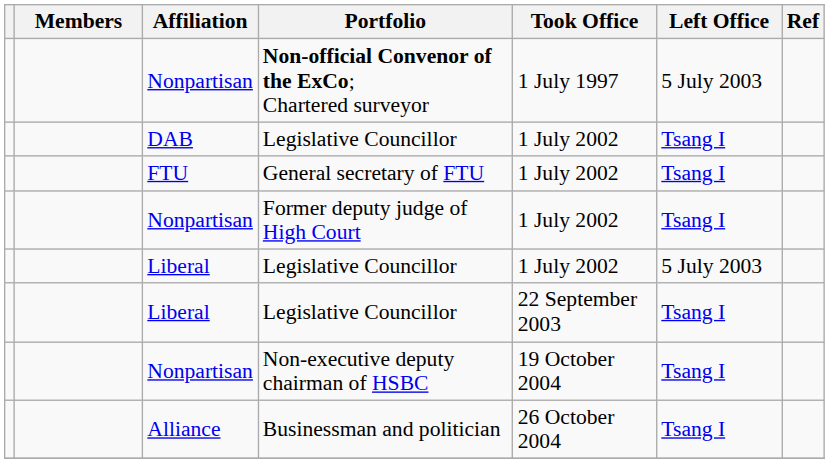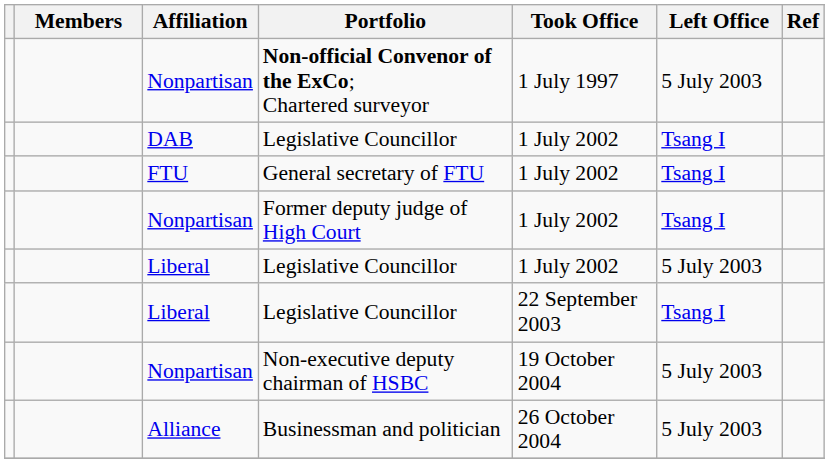(693, 370) Tsang I -> (712, 370) 5 July 2003
(693, 429) Tsang I -> (712, 429) 5 July 2003
